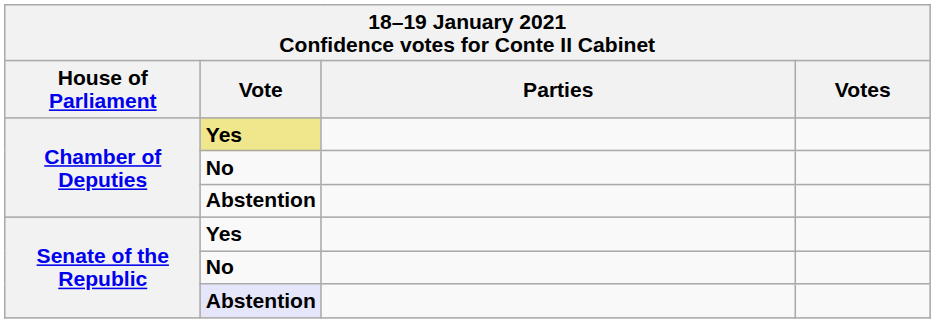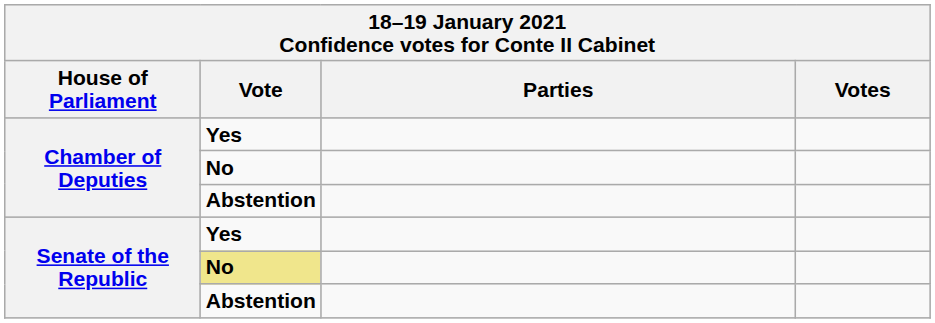(224, 134) khaki background -> (224, 134) no background
(220, 267) no background -> (220, 267) khaki background
(261, 300) lavender background -> (261, 300) no background
